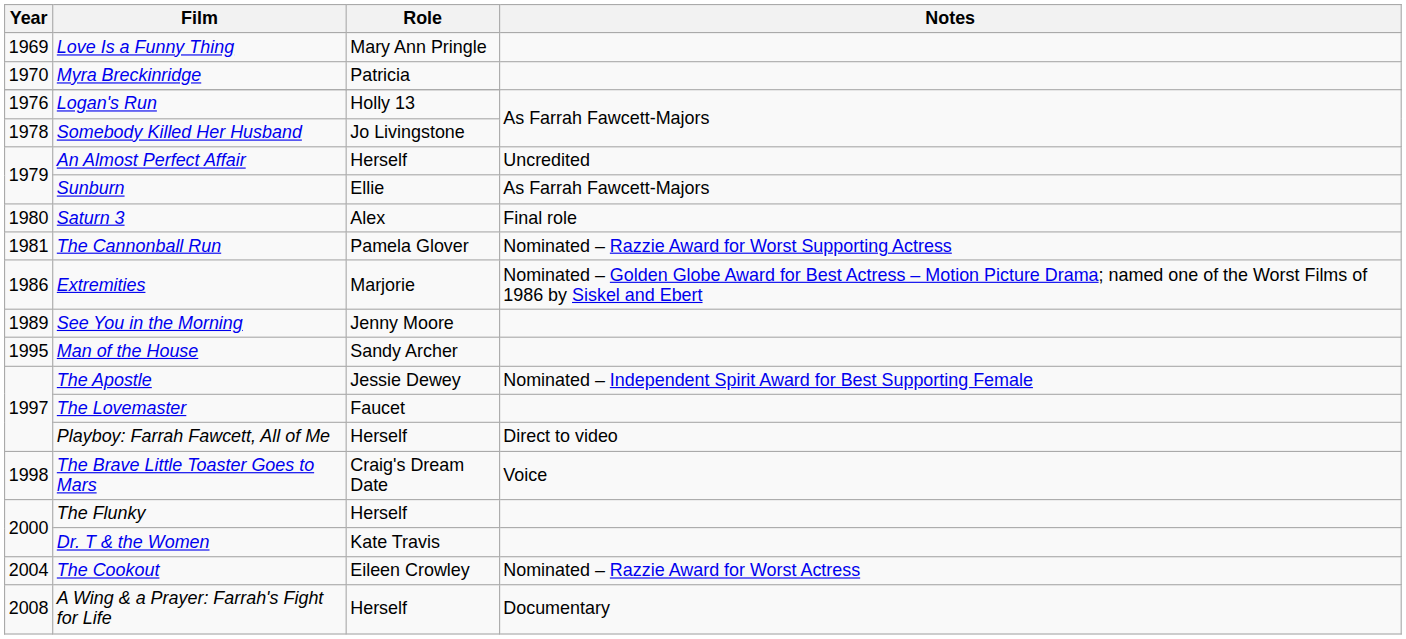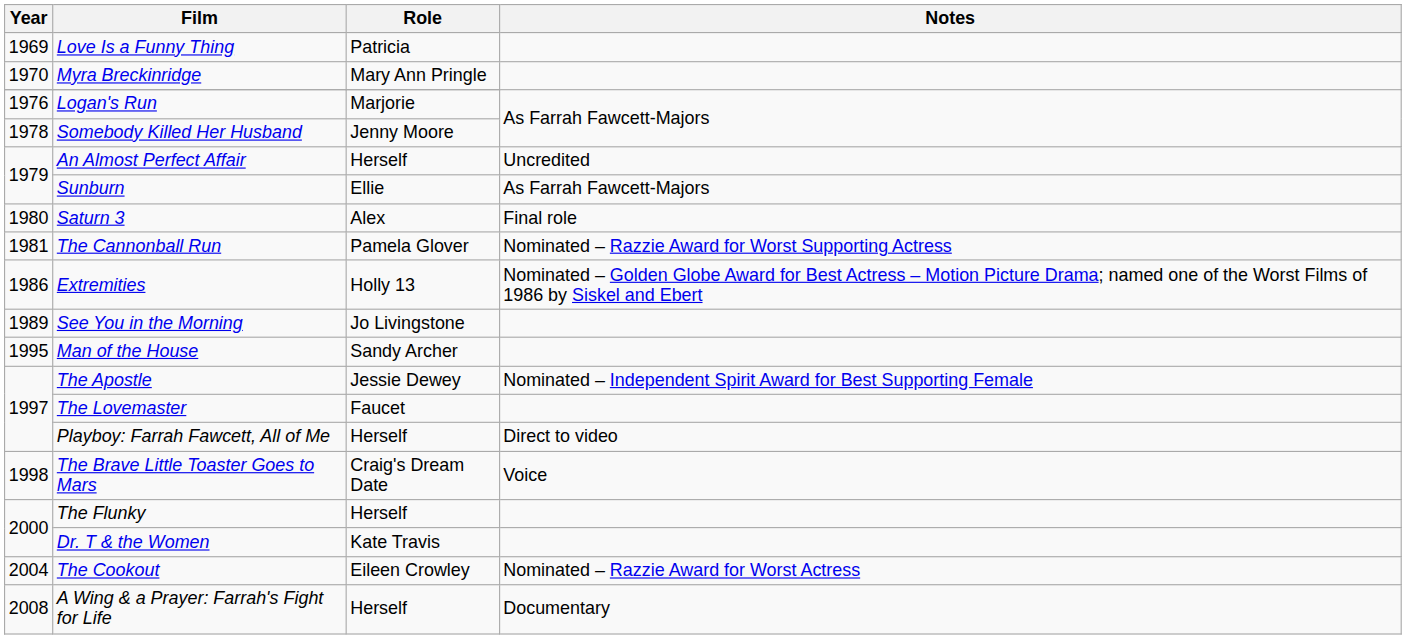(418, 47) Mary Ann Pringle -> (380, 47) Patricia
(380, 75) Patricia -> (418, 75) Mary Ann Pringle
(383, 103) Holly 13 -> (383, 103) Marjorie
(408, 132) Jo Livingstone -> (402, 132) Jenny Moore
(383, 284) Marjorie -> (383, 284) Holly 13
(402, 323) Jenny Moore -> (408, 323) Jo Livingstone
